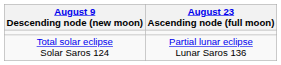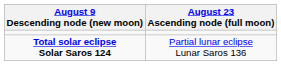(75, 47) normal -> (75, 47) bold
